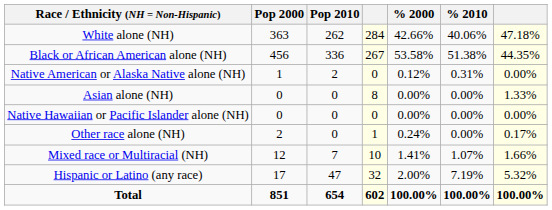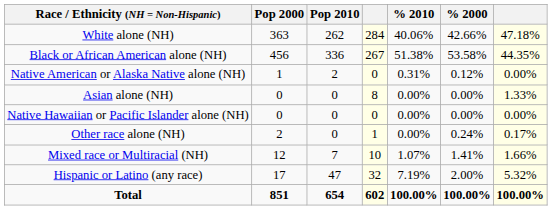columns swapped: (414, 14) <-> (467, 14)
